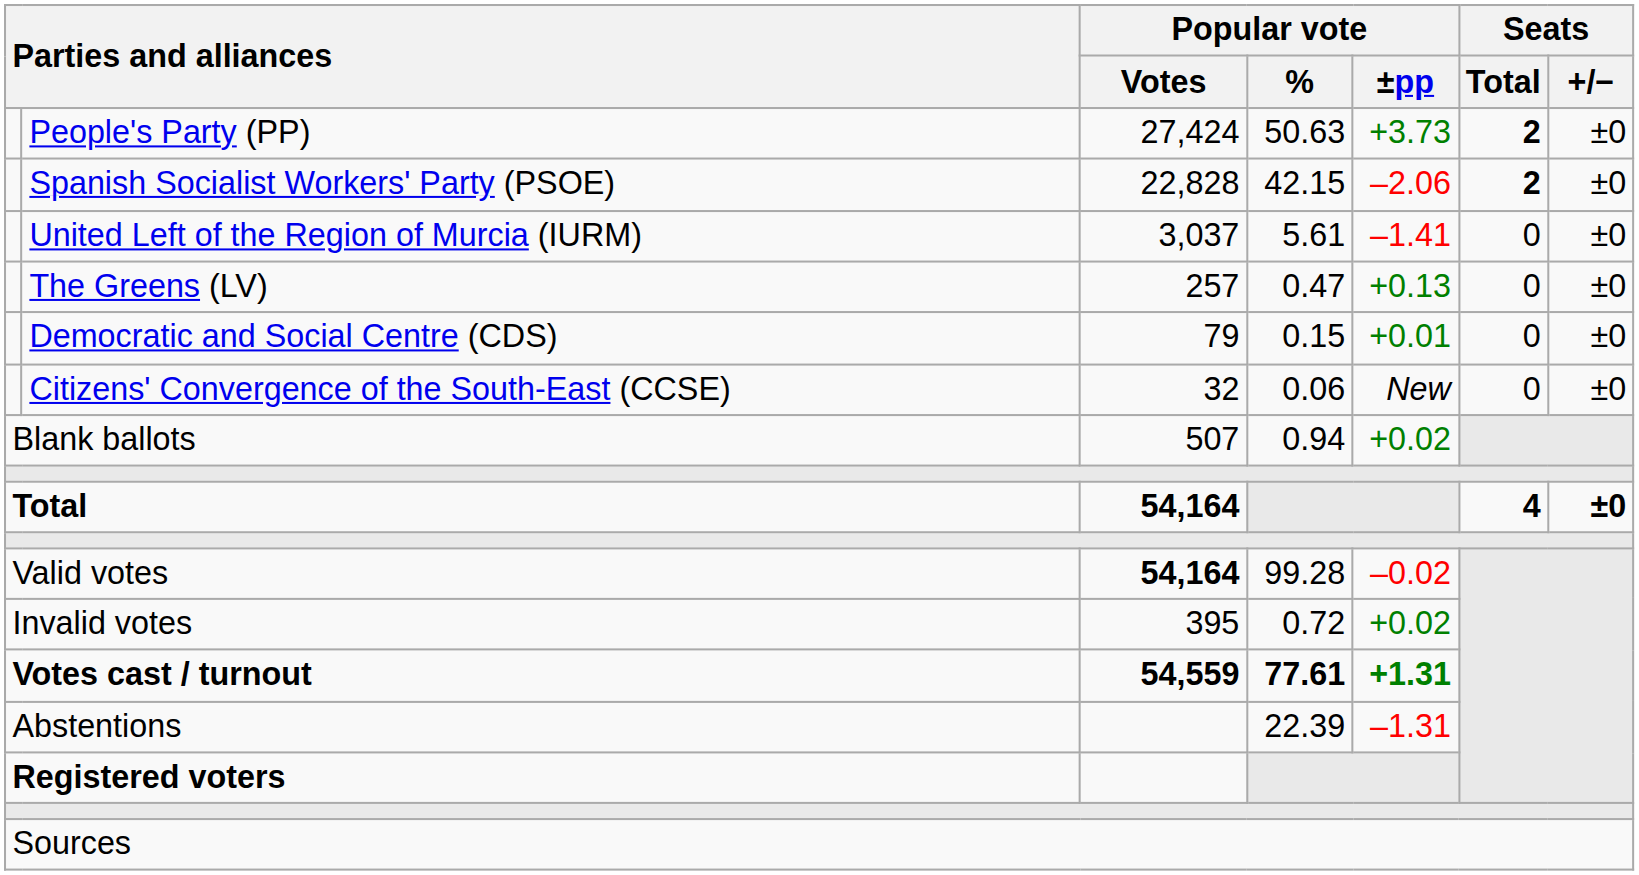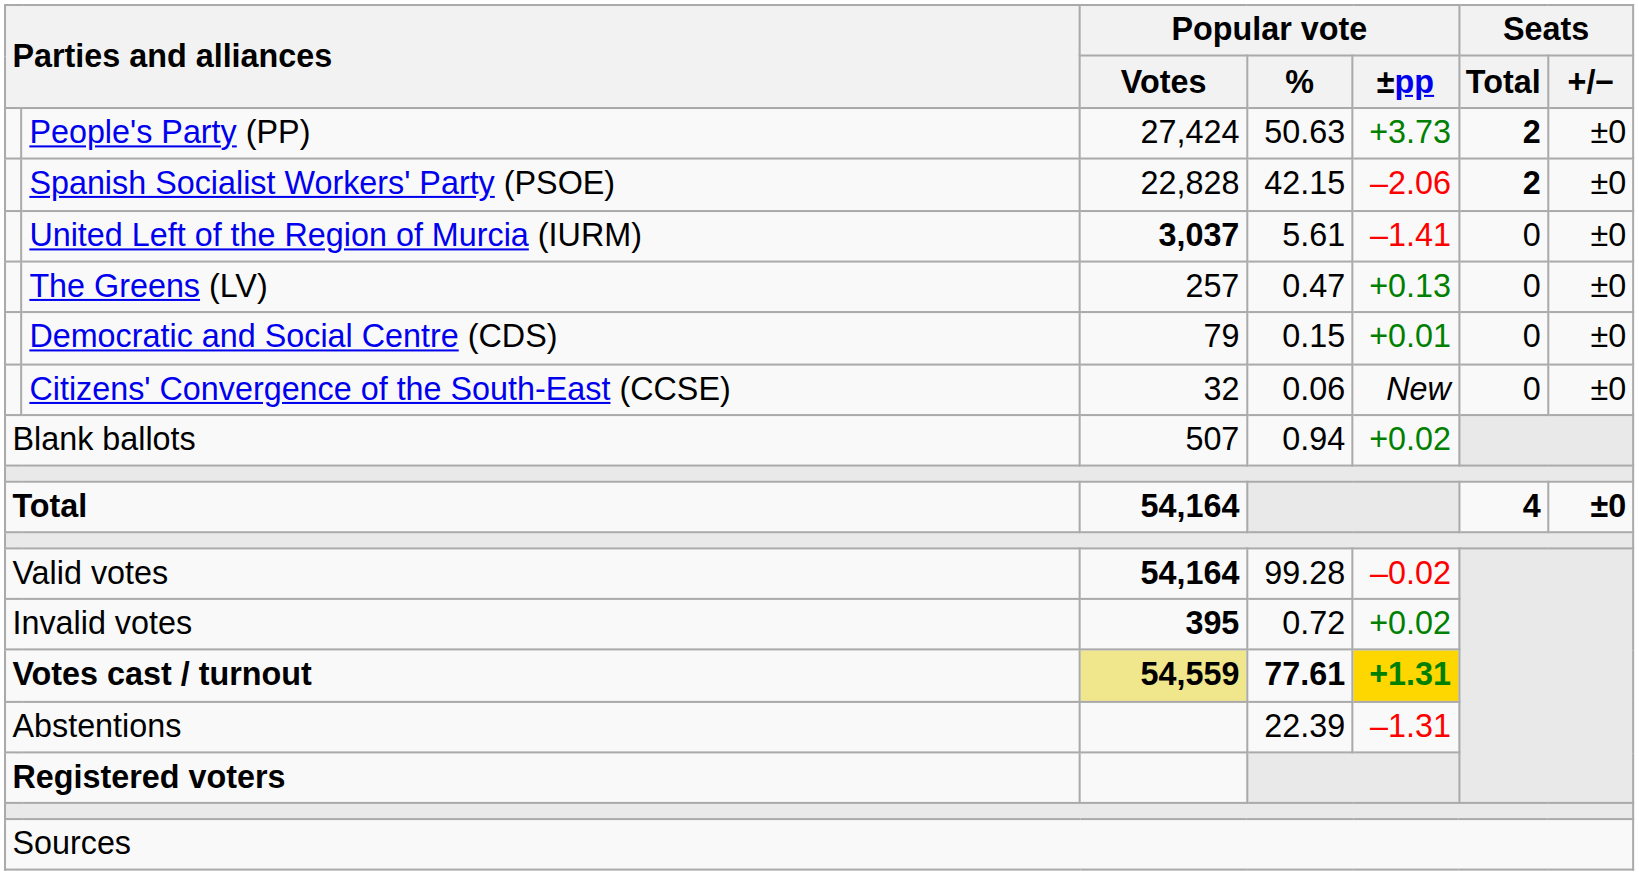(1199, 235) normal -> (1199, 235) bold
(1212, 623) normal -> (1212, 623) bold
(1190, 675) no background -> (1190, 675) khaki background
(1410, 675) no background -> (1410, 675) gold background
